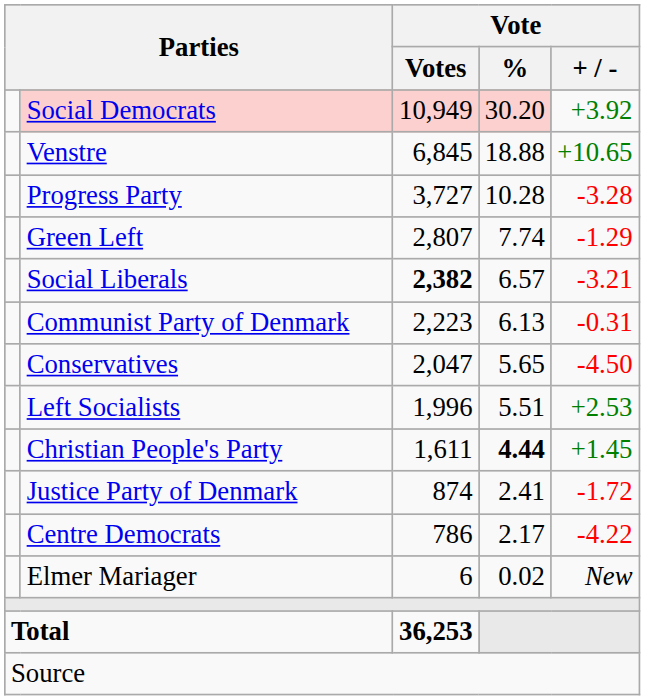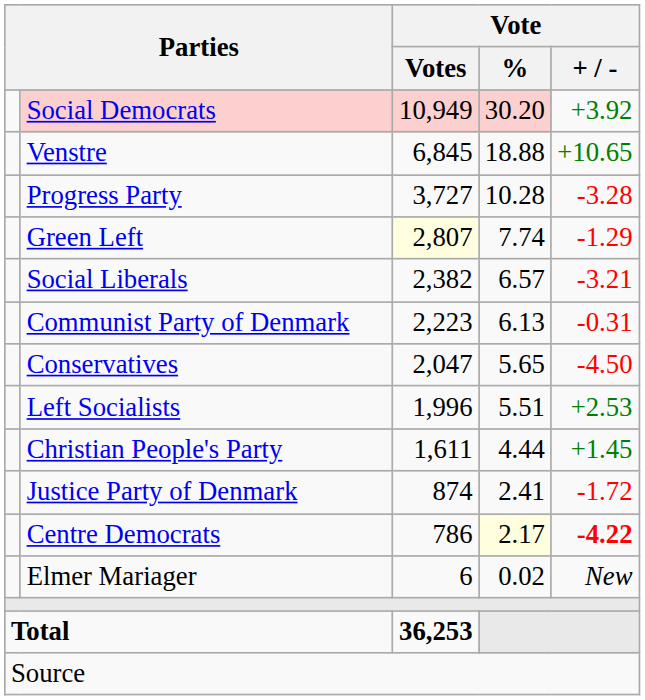(442, 237) no background -> (442, 237) lightyellow background
(442, 279) bold -> (442, 279) normal
(522, 449) bold -> (522, 449) normal
(522, 534) no background -> (522, 534) lightyellow background
(605, 534) normal -> (605, 534) bold
